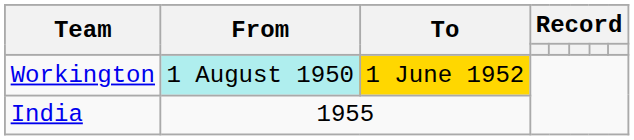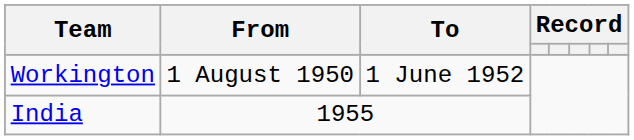(260, 75) paleturquoise background -> (260, 75) no background
(445, 75) gold background -> (445, 75) no background
